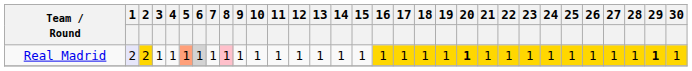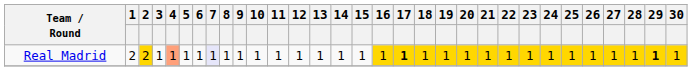(132, 55) lavender background -> (132, 55) no background
(173, 55) no background -> (173, 55) lightsalmon background
(186, 55) lightsalmon background -> (186, 55) no background
(200, 55) lightgrey background -> (200, 55) no background
(213, 55) no background -> (213, 55) lavender background
(227, 55) pink background -> (227, 55) no background
(404, 55) normal -> (404, 55) bold
(467, 55) bold -> (467, 55) normal
